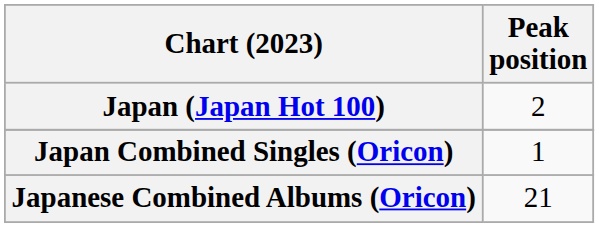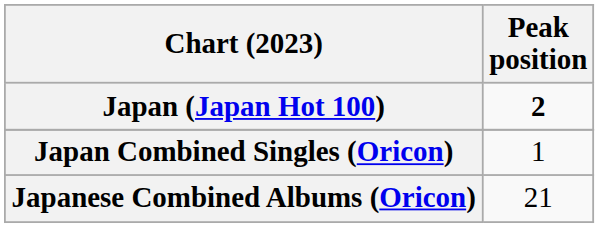(538, 105) normal -> (538, 105) bold
